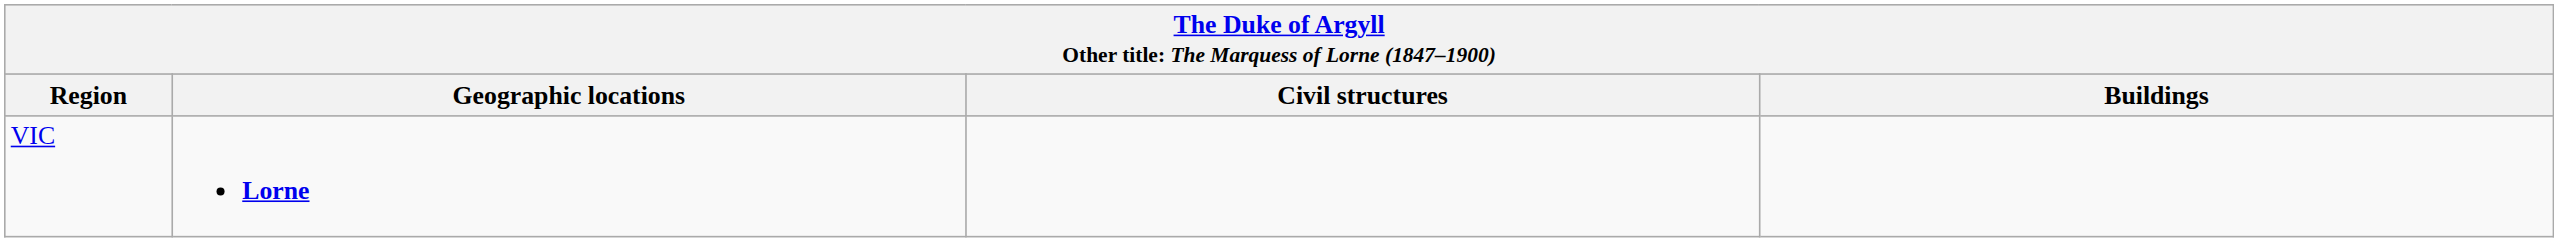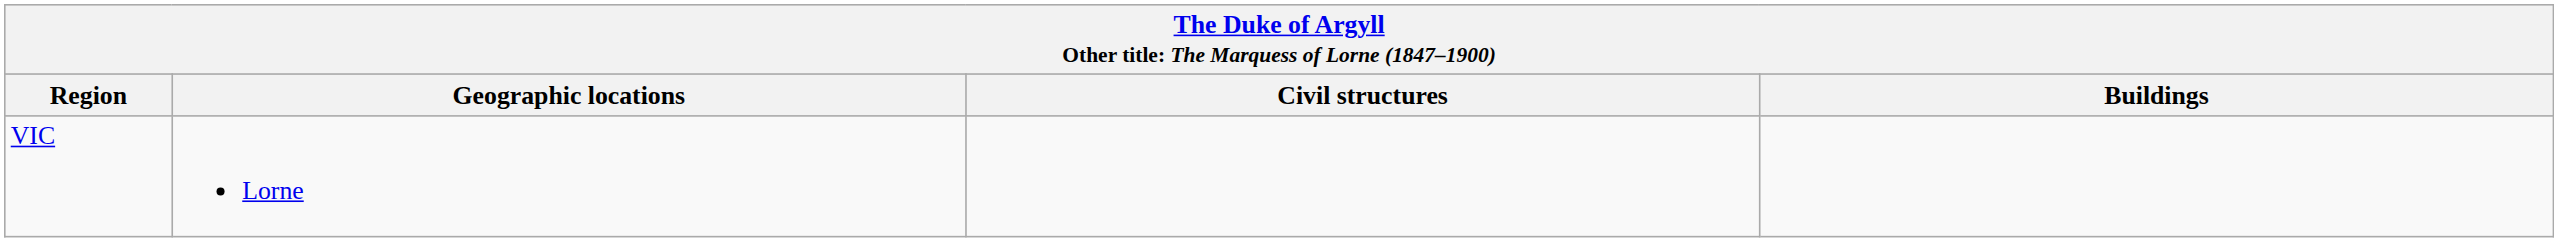(569, 191) bold -> (569, 191) normal
